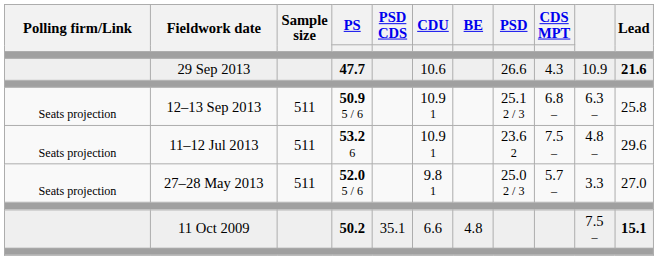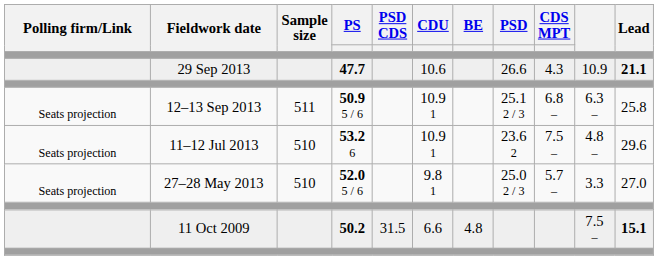(634, 69) 21.6 -> (634, 69) 21.1
(305, 145) 511 -> (305, 145) 510
(305, 183) 511 -> (305, 183) 510
(393, 228) 35.1 -> (393, 228) 31.5
